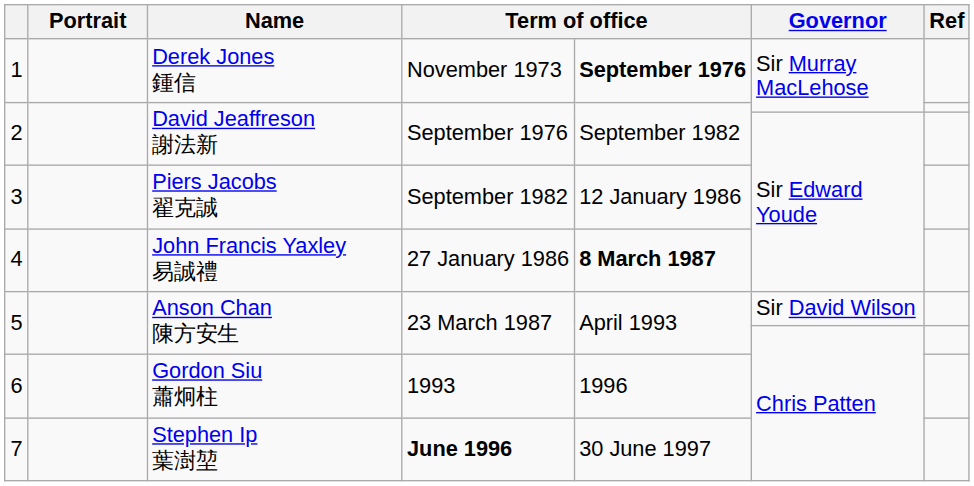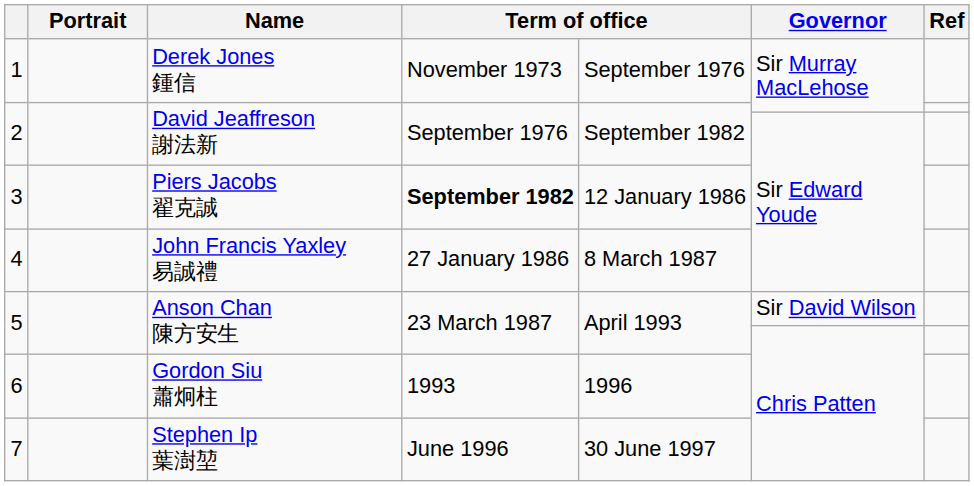(663, 70) bold -> (664, 70) normal
(487, 196) normal -> (490, 196) bold
(647, 259) bold -> (650, 259) normal
(460, 448) bold -> (458, 448) normal
